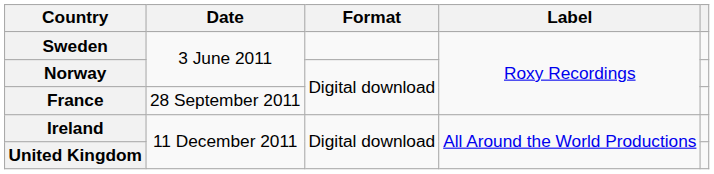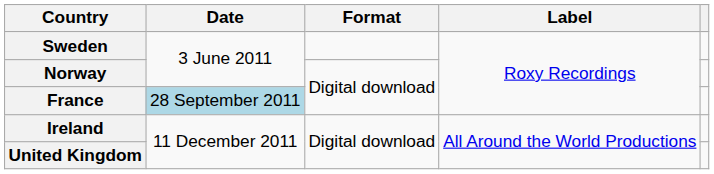(225, 100) no background -> (225, 100) lightblue background
